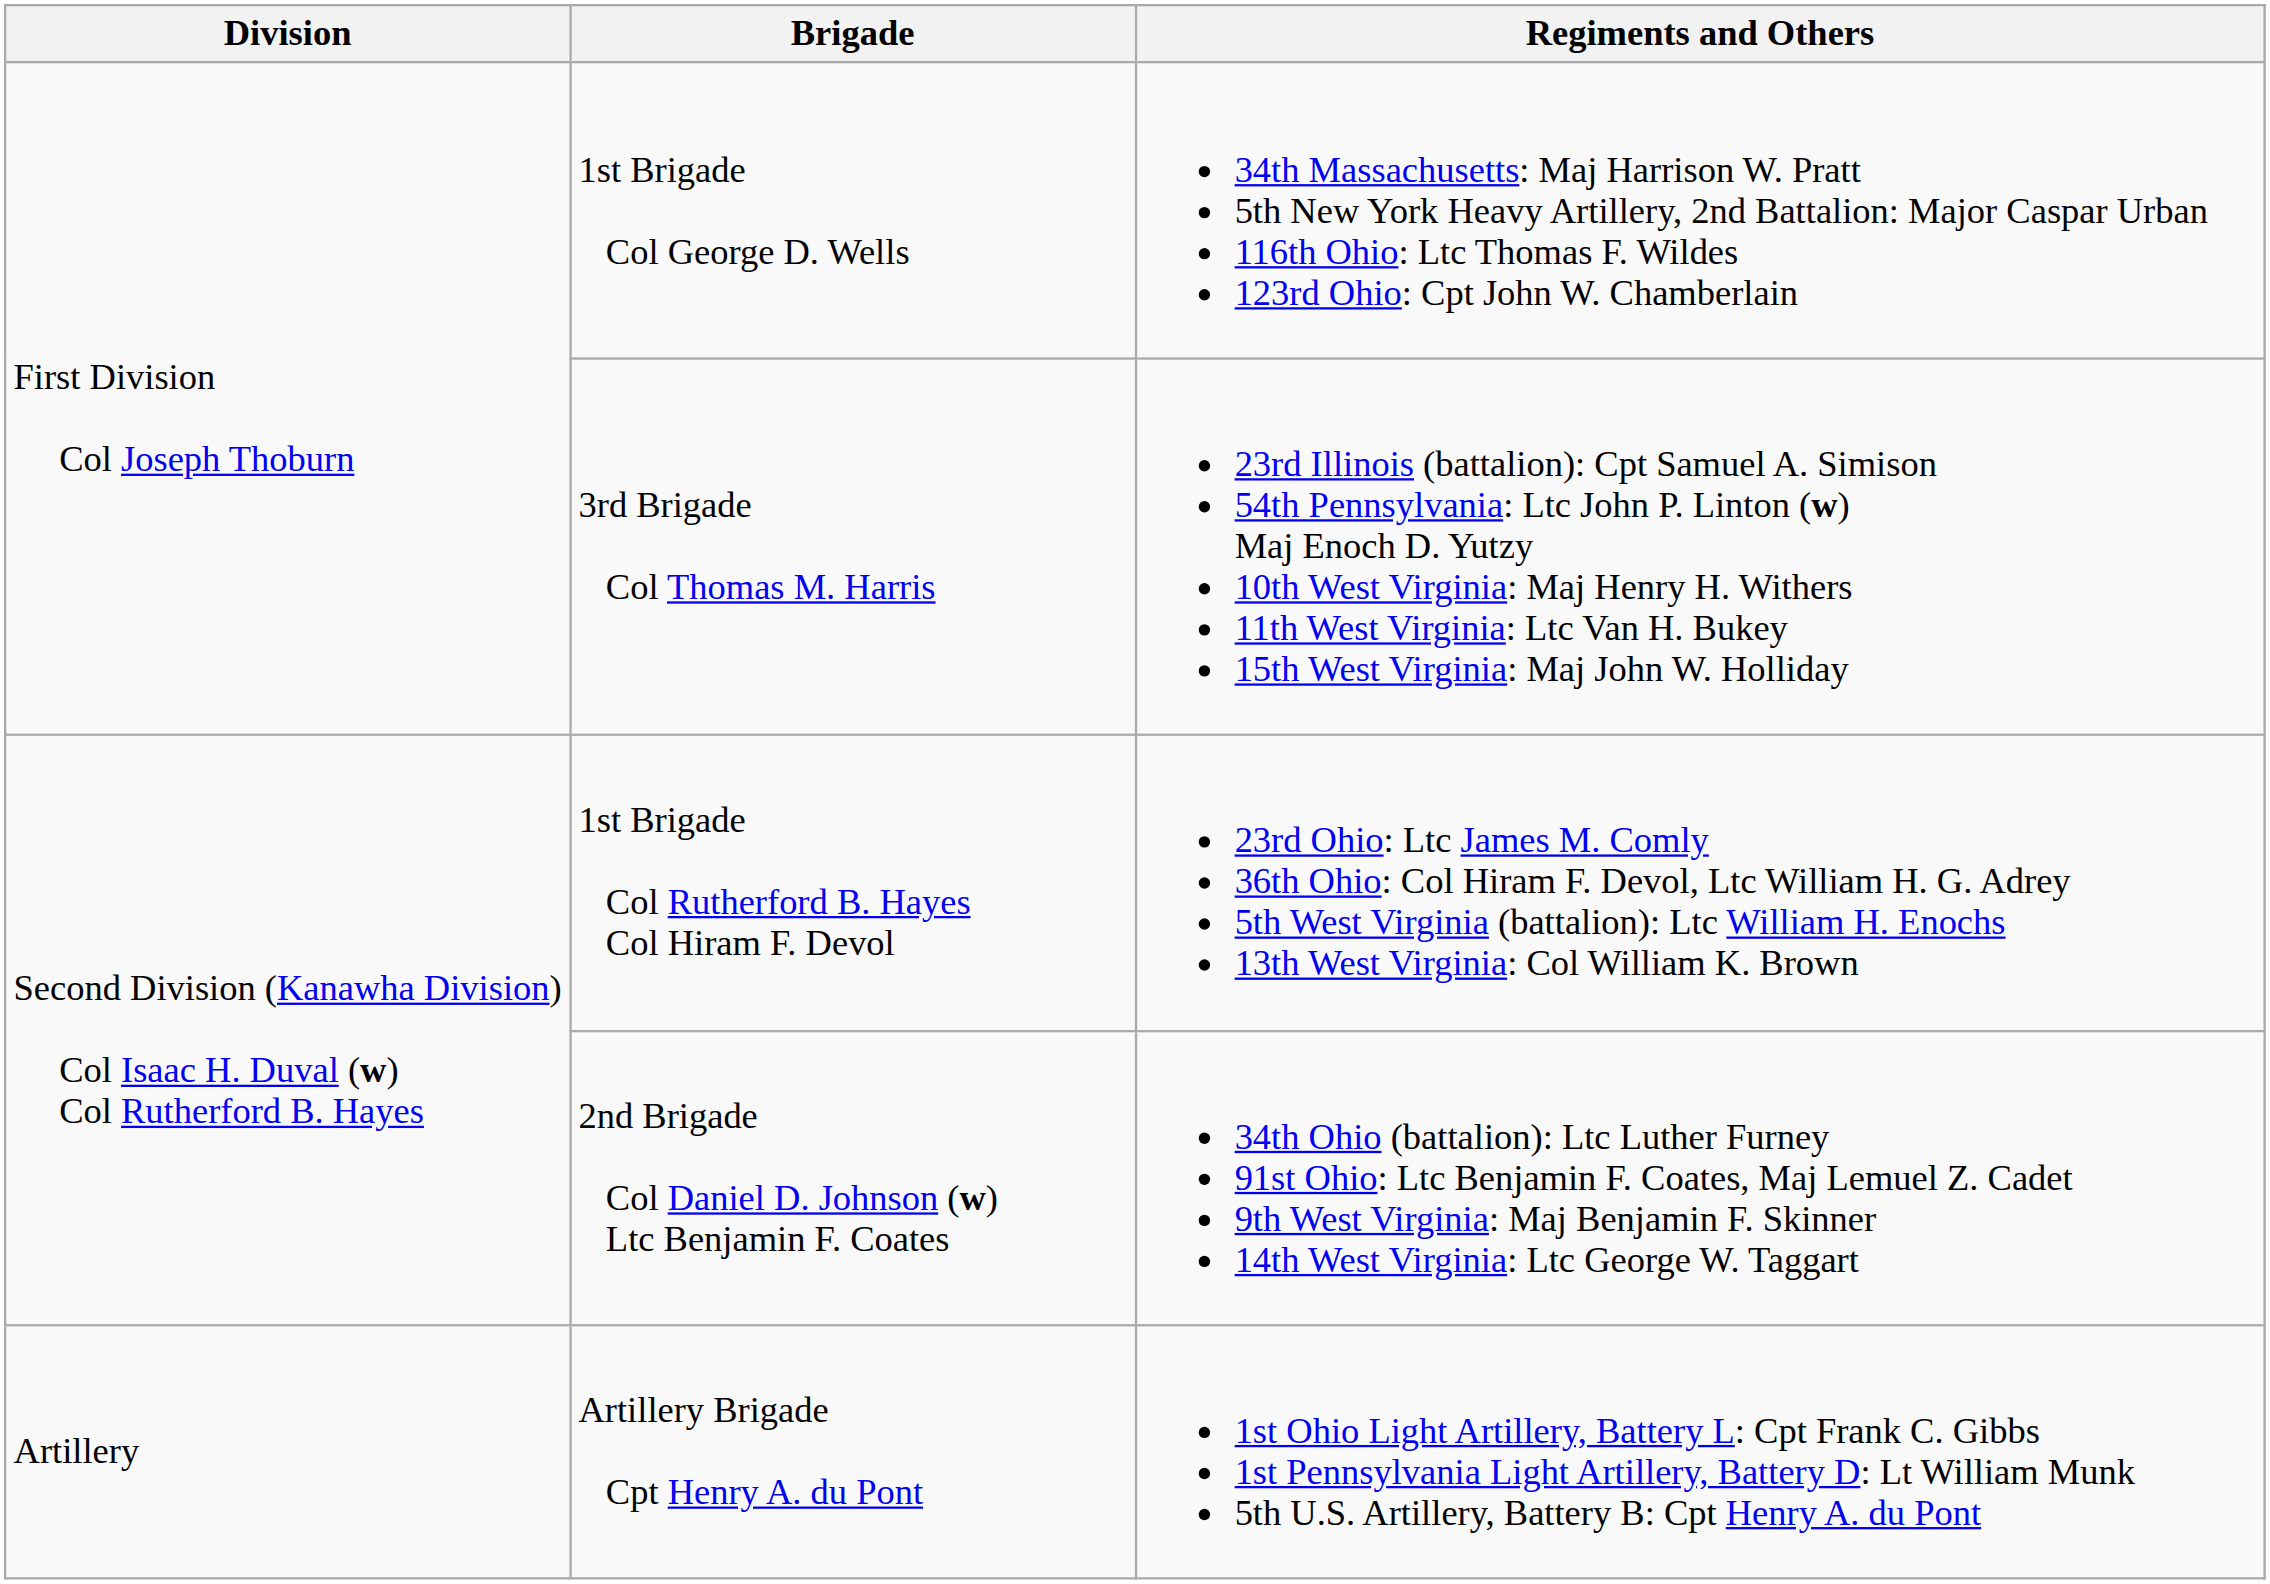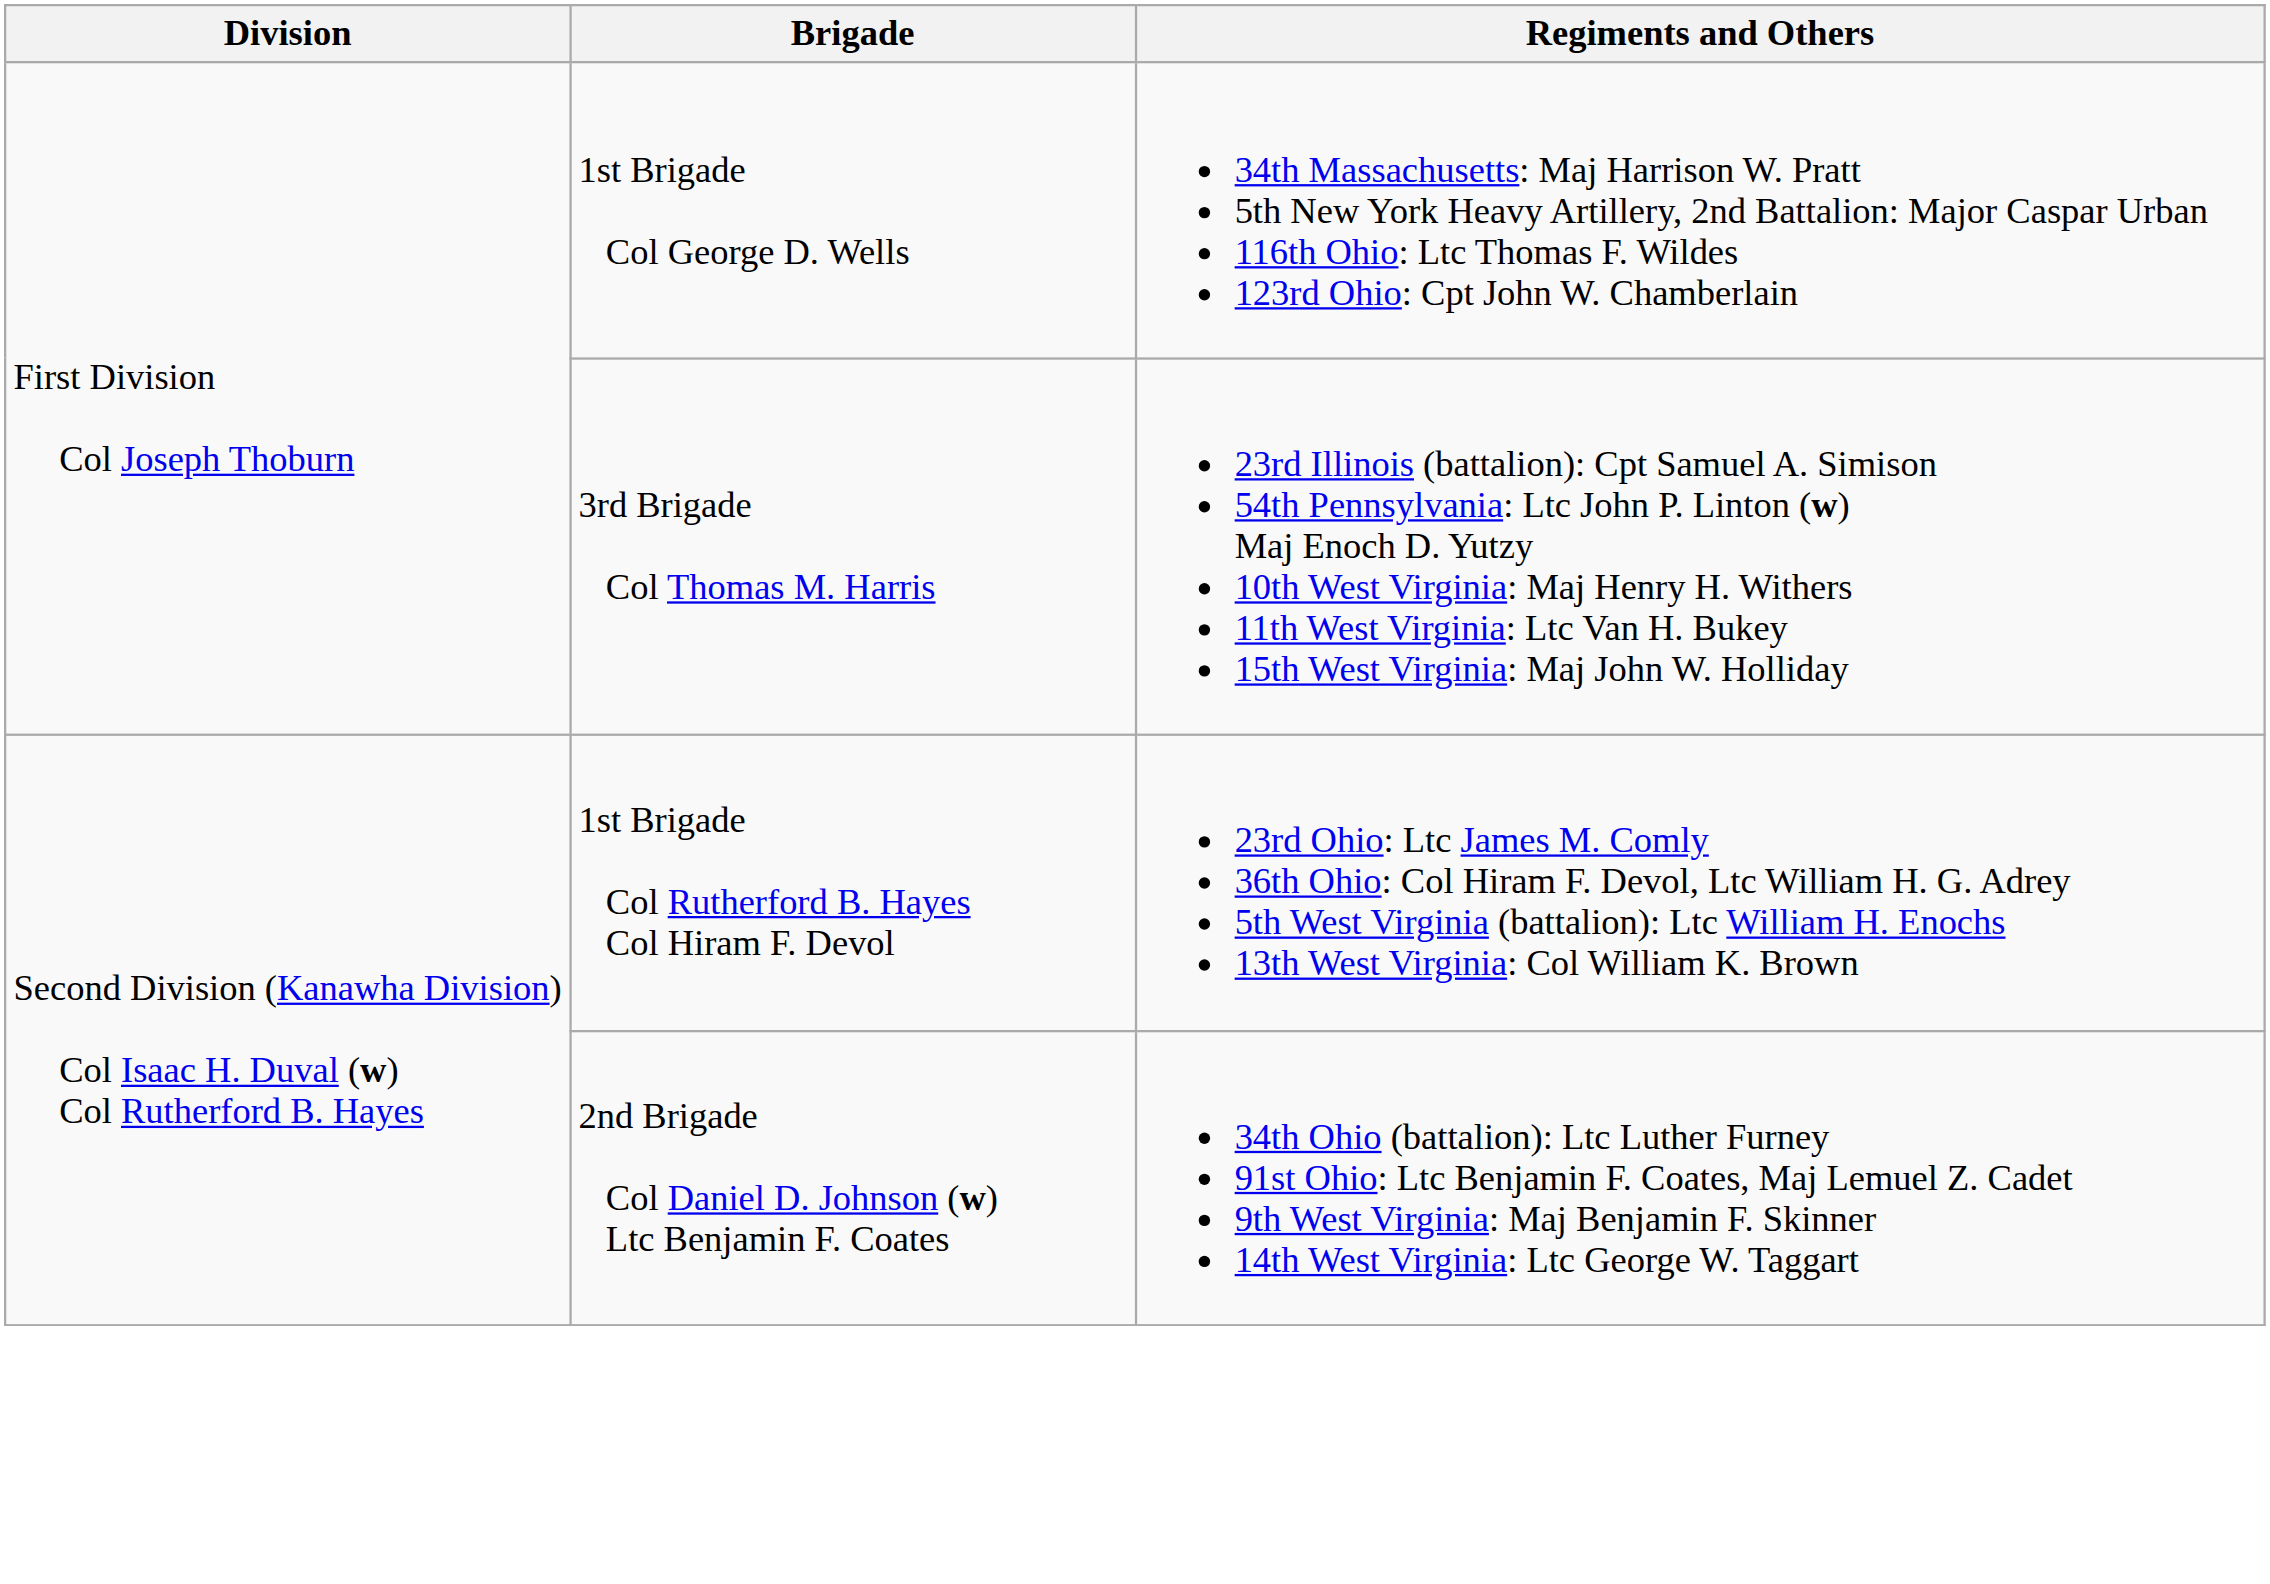- row: (751, 1451)
